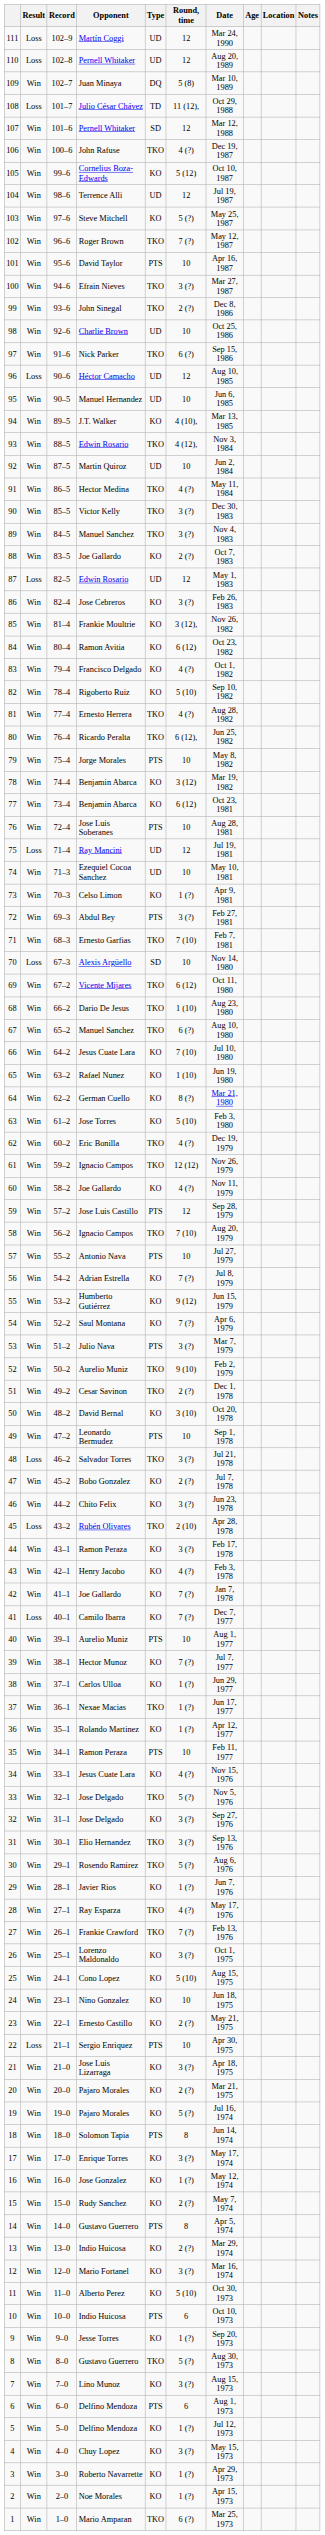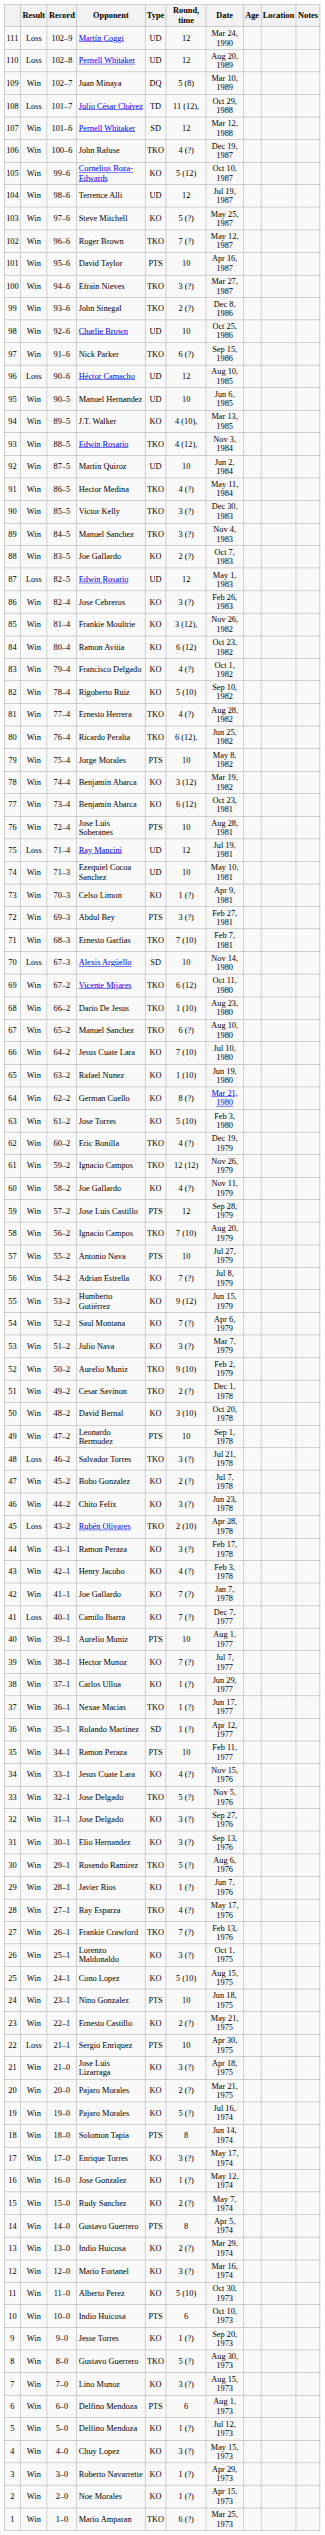(156, 1346) PTS -> (156, 1346) KO
(156, 1729) KO -> (156, 1729) SD
(156, 1842) TKO -> (156, 1842) KO
(156, 2000) KO -> (156, 2000) PTS
